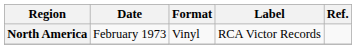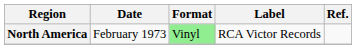(186, 34) no background -> (186, 34) lightgreen background
